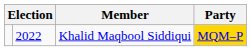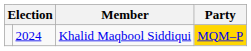(28, 35) 2022 -> (28, 35) 2024
